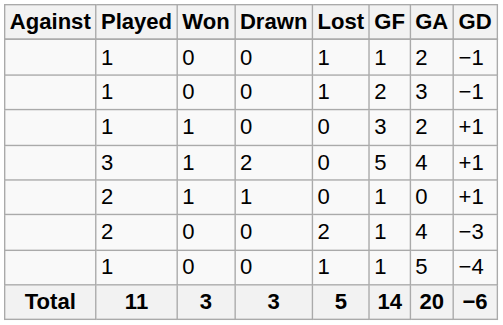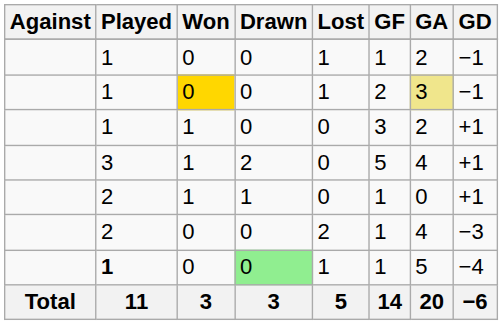(188, 92) no background -> (188, 92) gold background
(421, 92) no background -> (421, 92) khaki background
(107, 267) normal -> (107, 267) bold
(246, 267) no background -> (246, 267) lightgreen background
